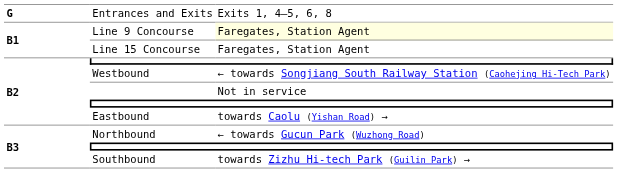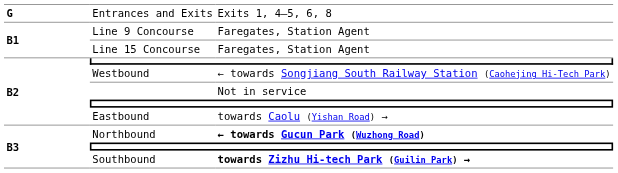(294, 31) lightyellow background -> (294, 31) no background
(321, 134) normal -> (321, 134) bold
(344, 159) normal -> (344, 159) bold
